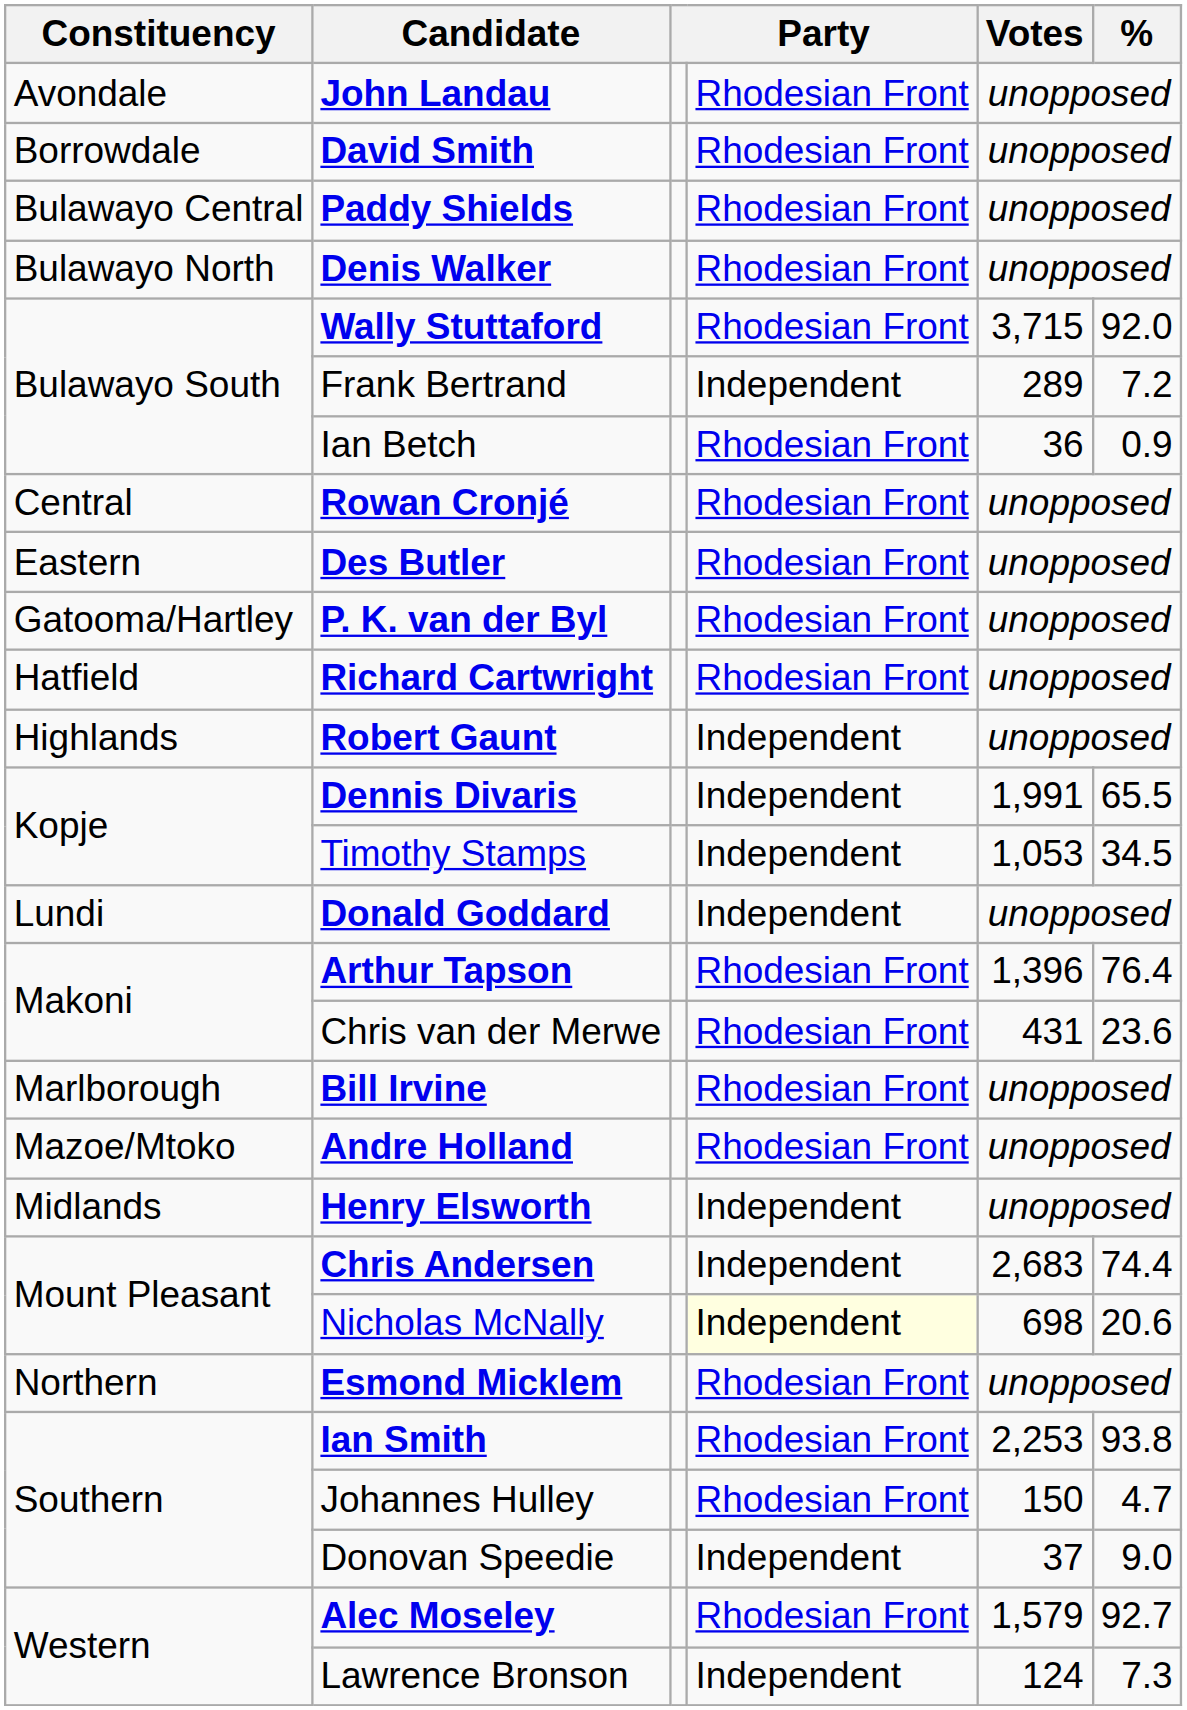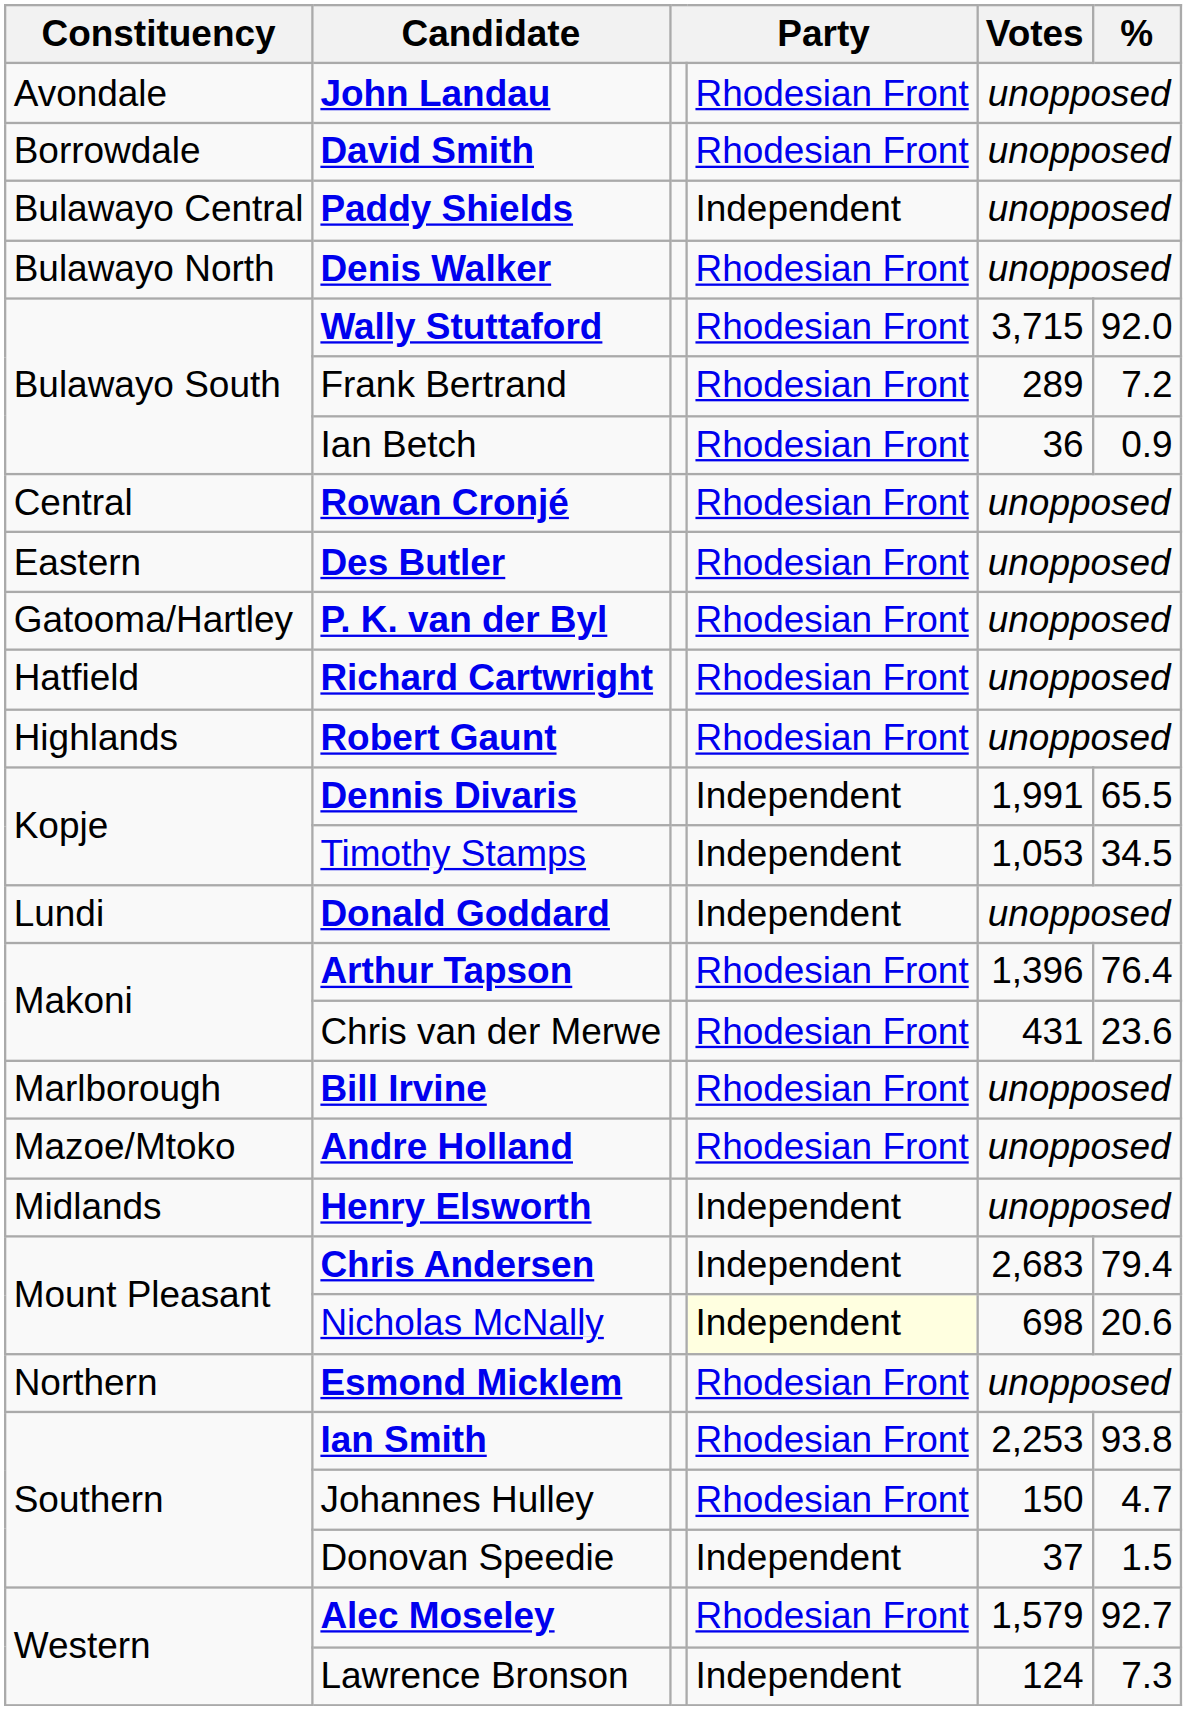(832, 209) Rhodesian Front -> (798, 209) Independent
(798, 385) Independent -> (832, 385) Rhodesian Front
(798, 737) Independent -> (832, 737) Rhodesian Front
(1137, 1264) 74.4 -> (1137, 1264) 79.4
(1147, 1557) 9.0 -> (1147, 1557) 1.5
